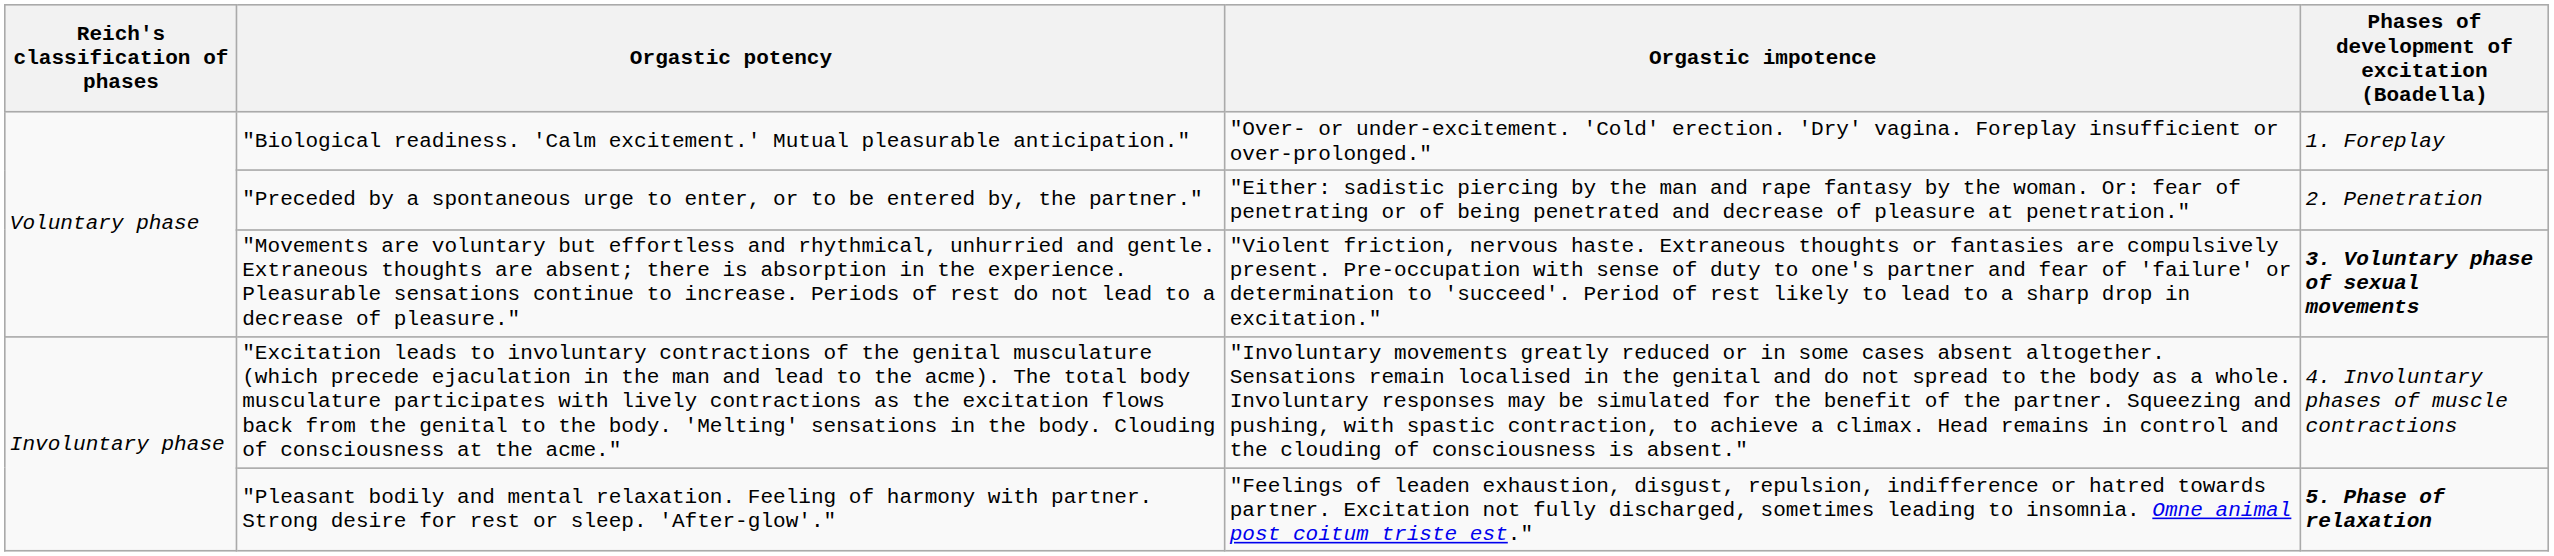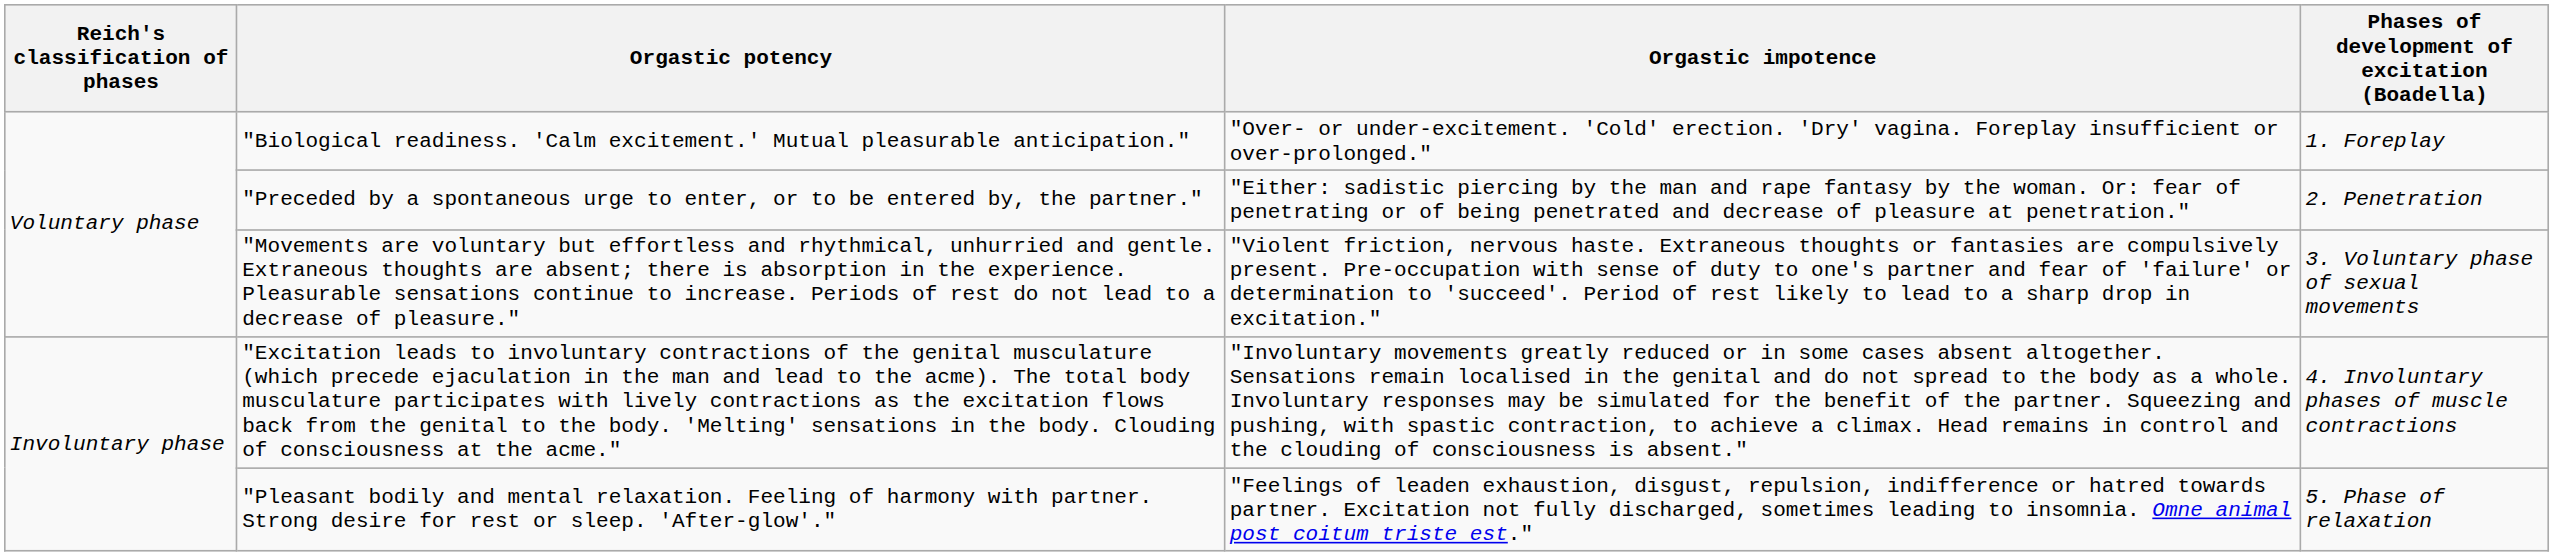(2419, 283) bold -> (2419, 283) normal
(2375, 509) bold -> (2375, 509) normal
